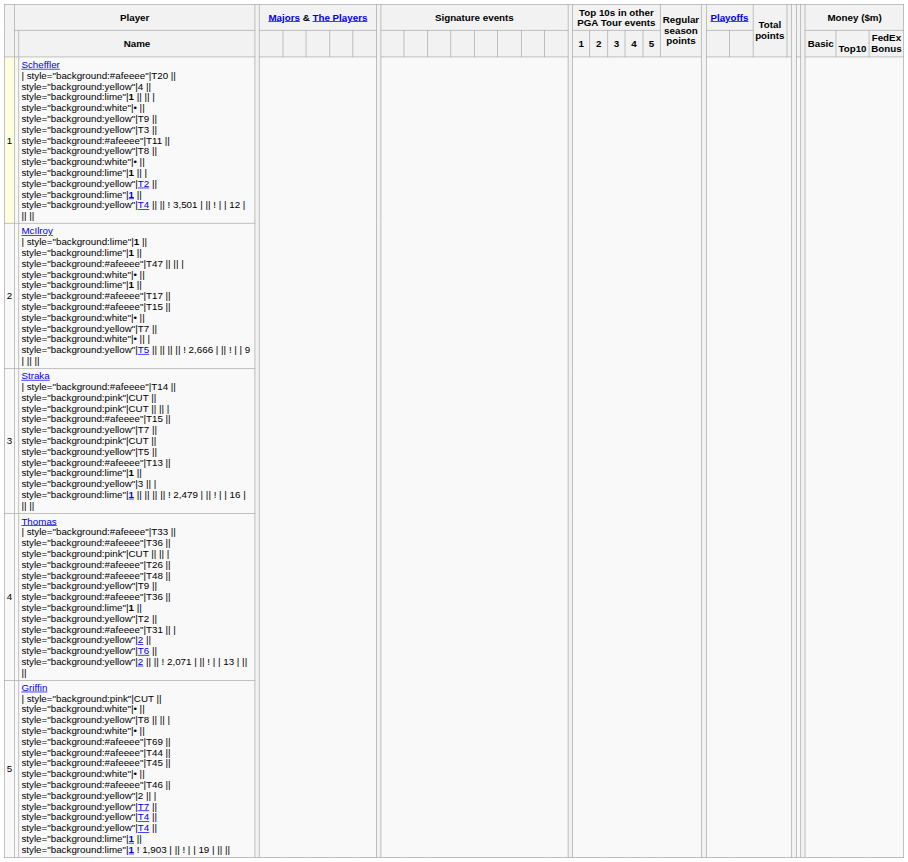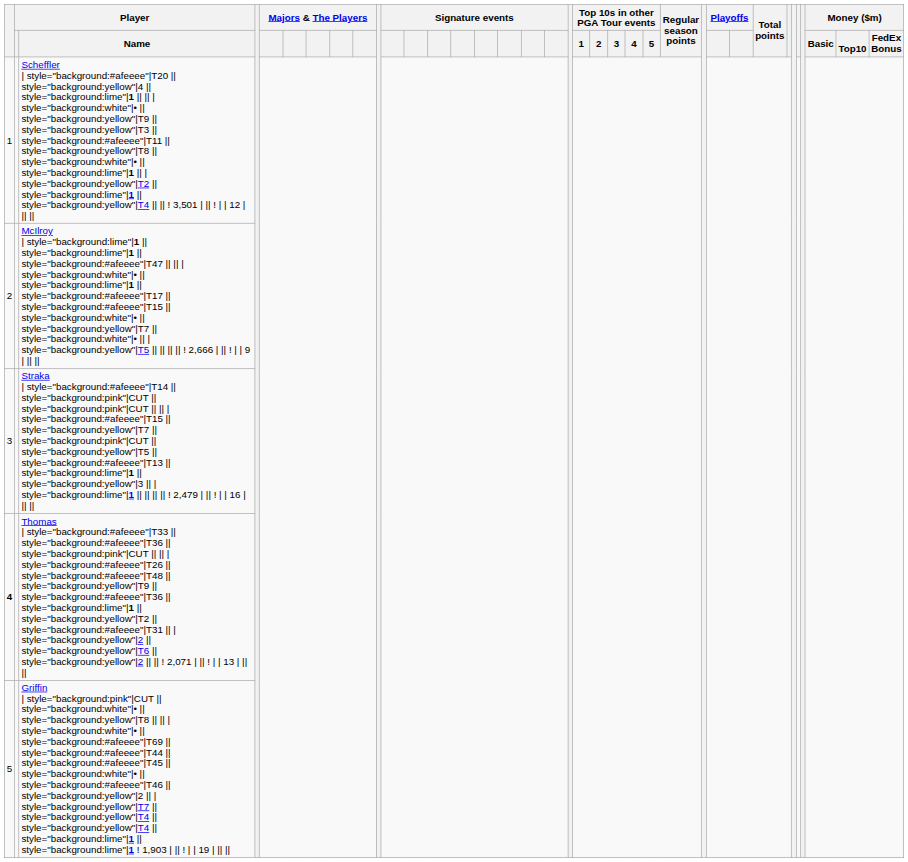(9, 140) lightyellow background -> (9, 140) no background
(9, 596) normal -> (9, 596) bold
